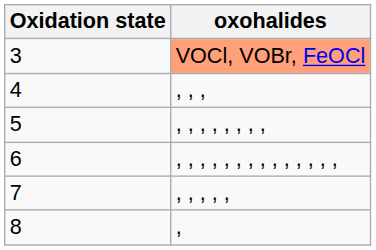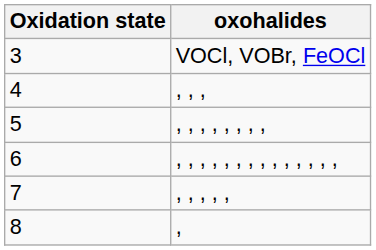(270, 55) lightsalmon background -> (270, 55) no background
